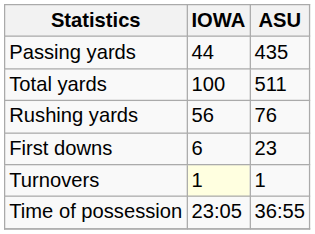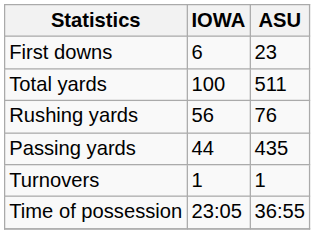rows swapped: (61, 148) <-> (73, 52)
(197, 180) lightyellow background -> (197, 180) no background
